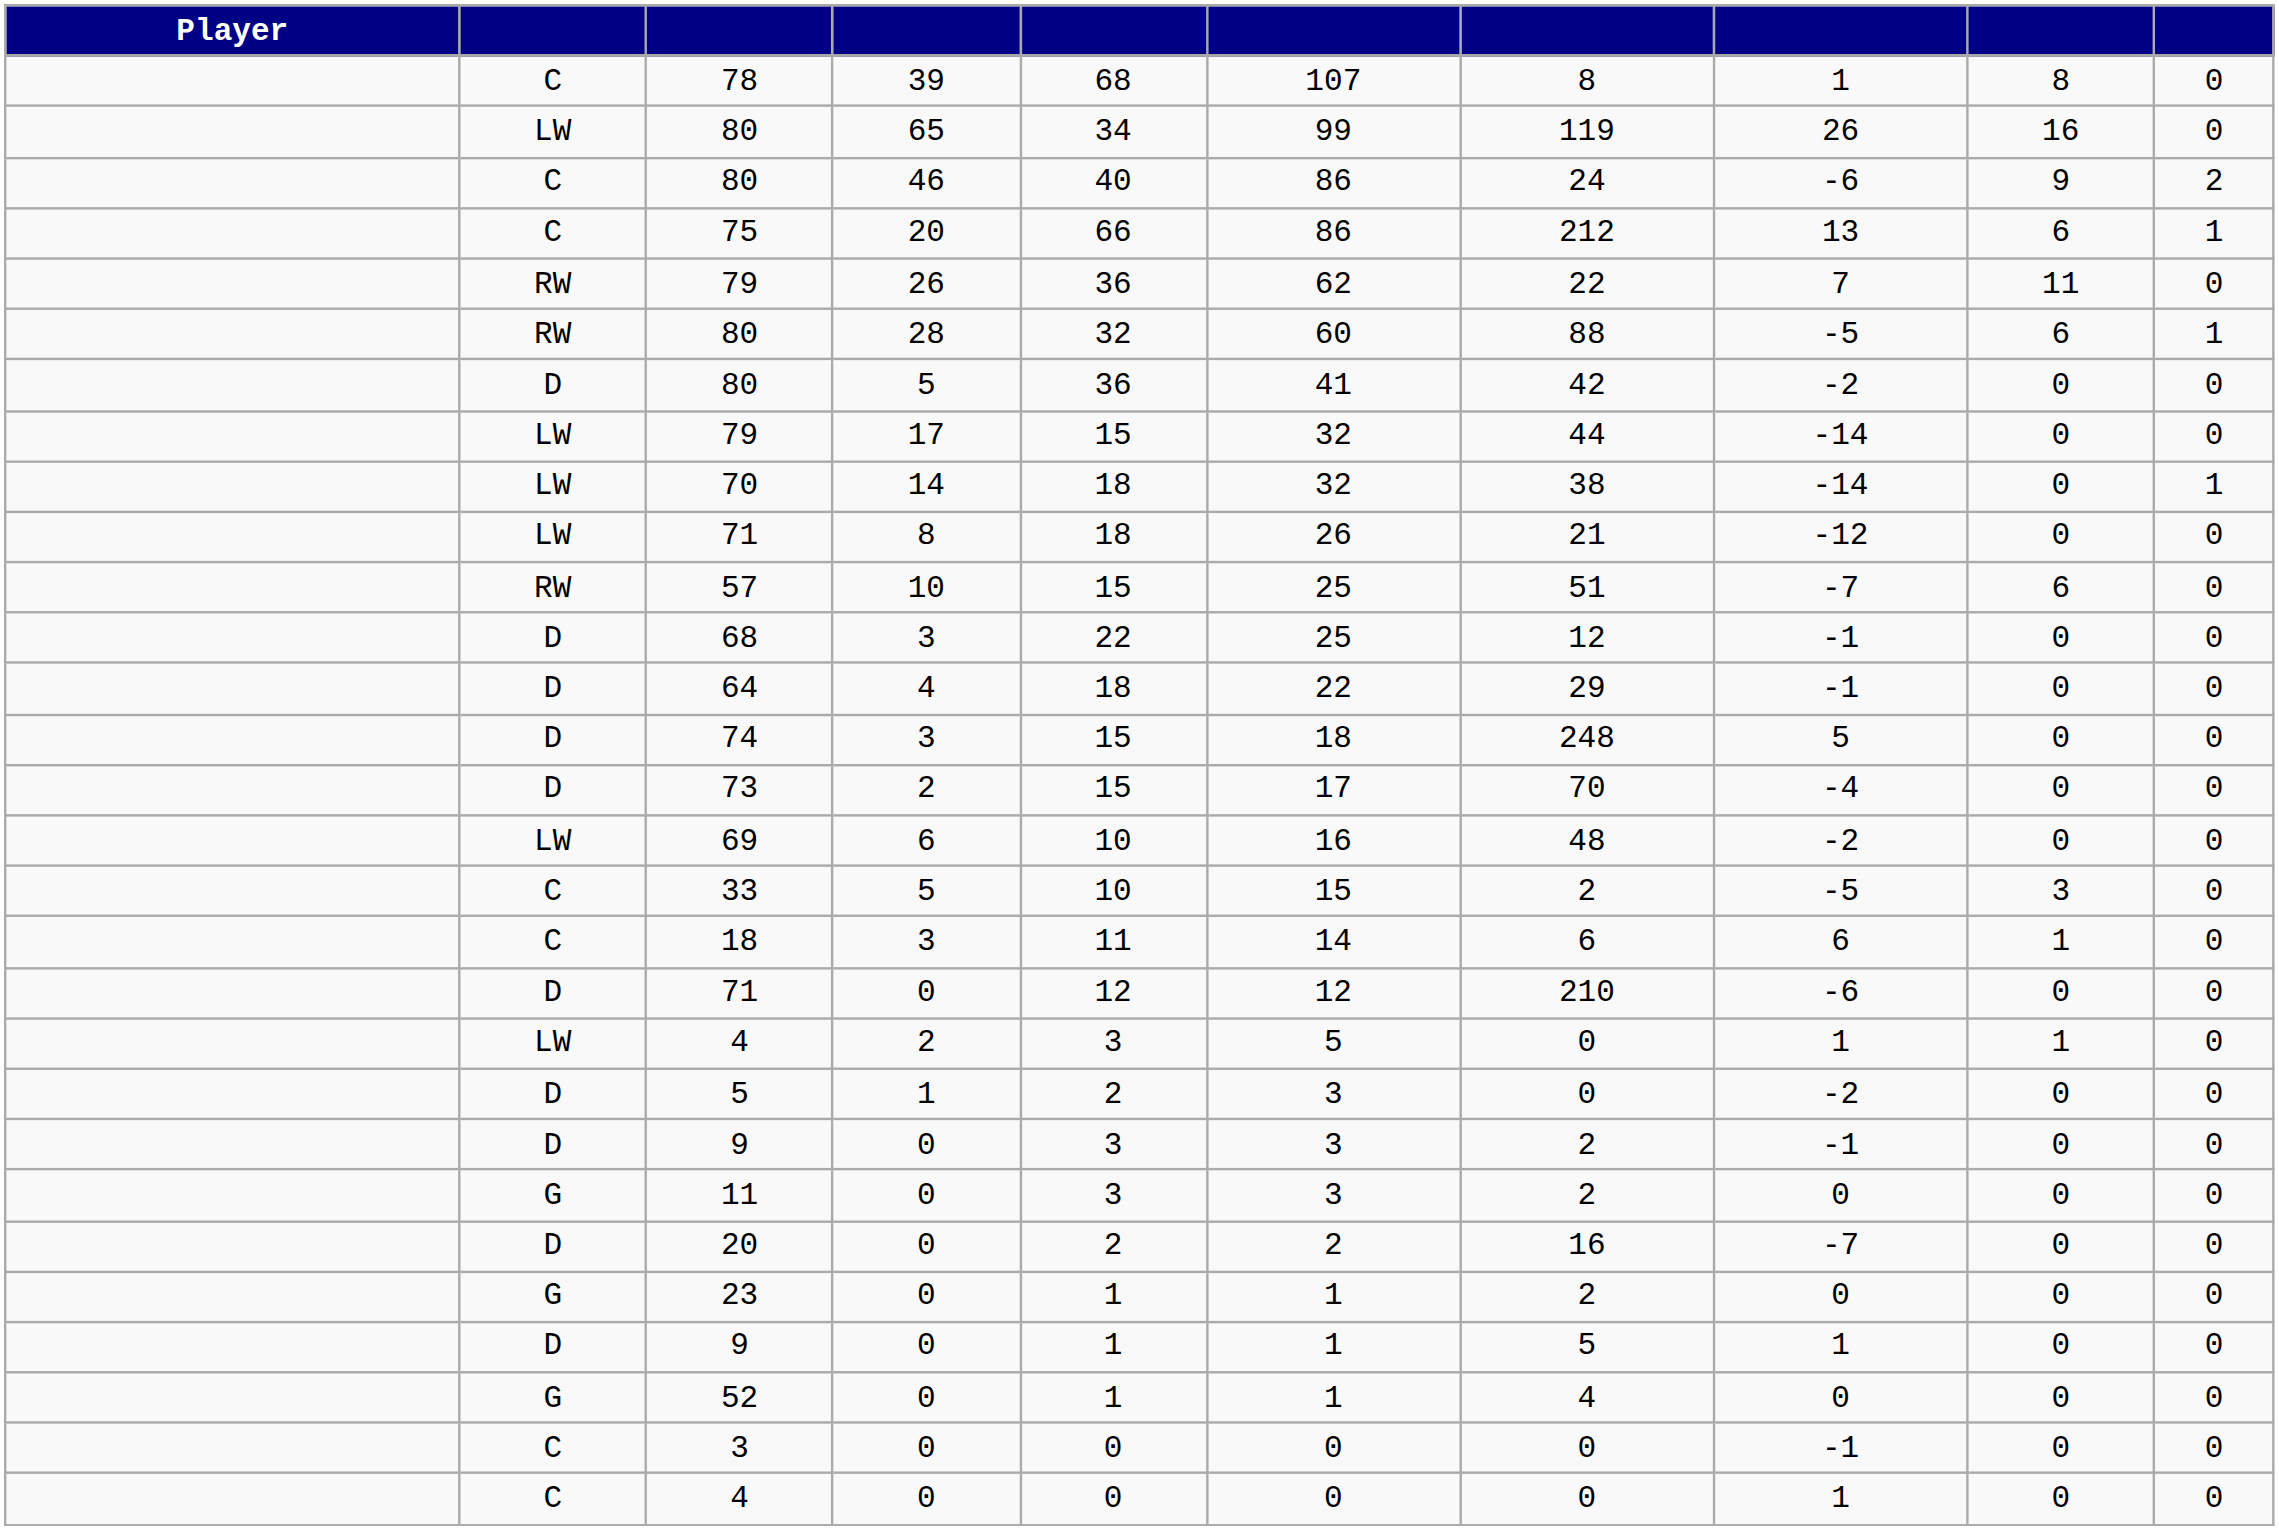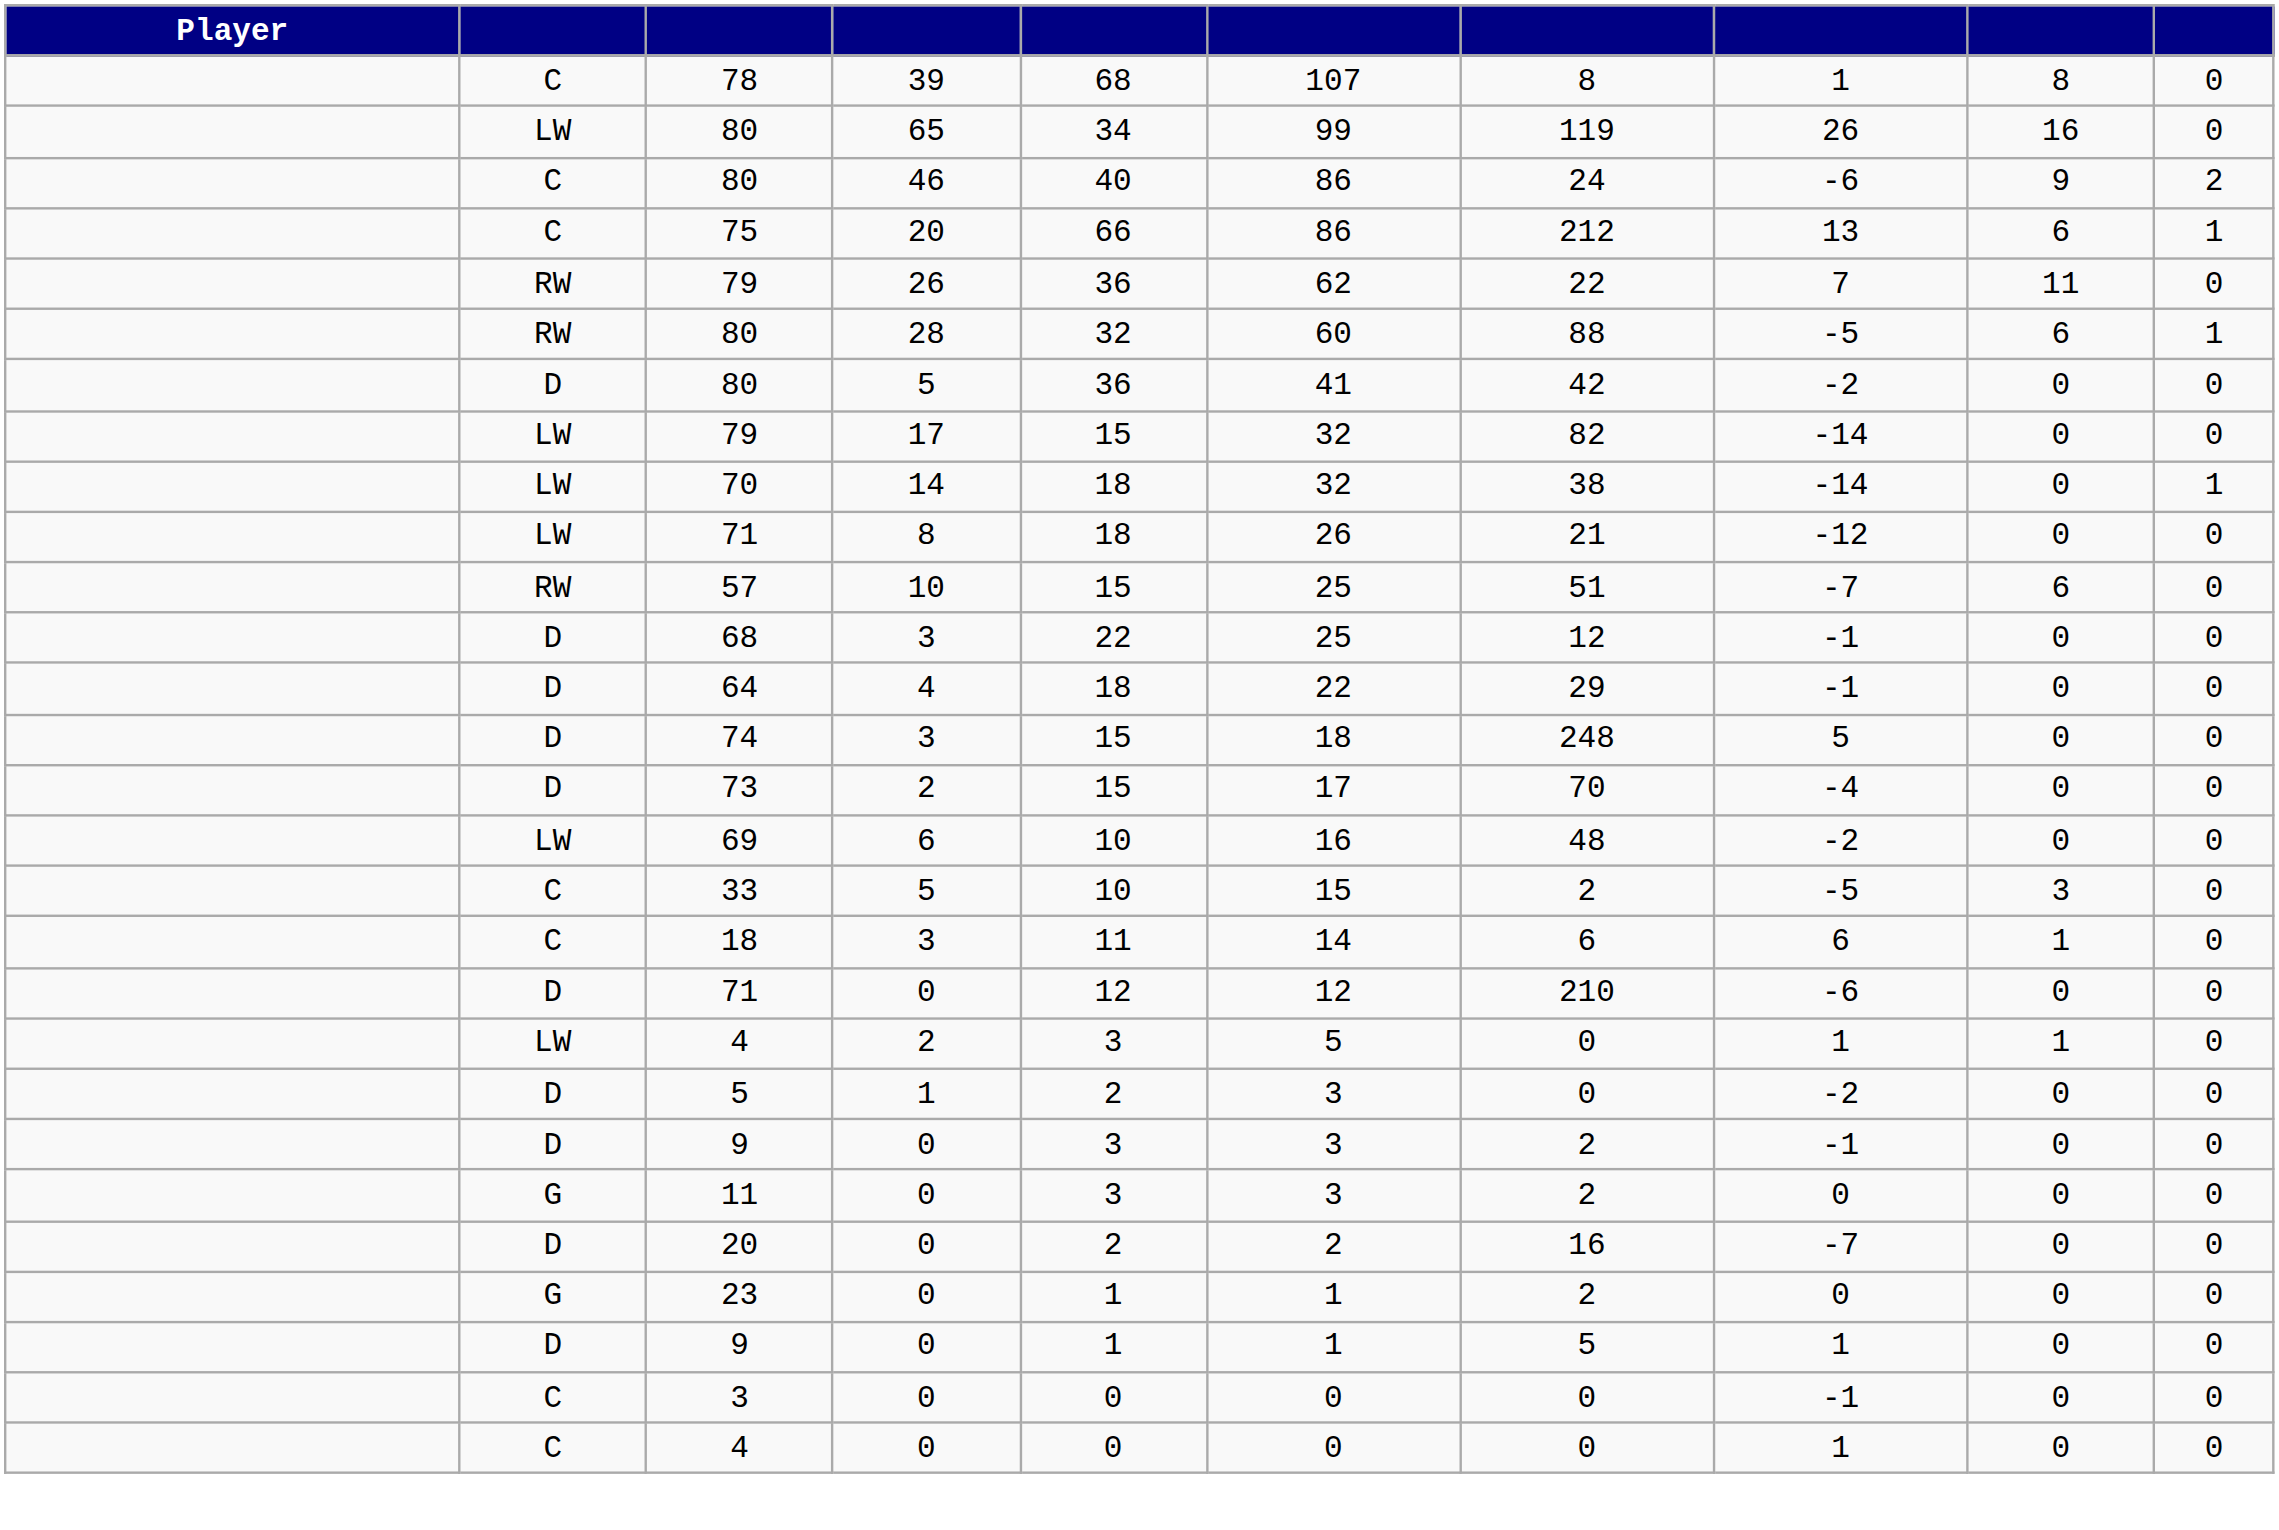(1587, 436) 44 -> (1587, 436) 82
- row: (740, 1398)
